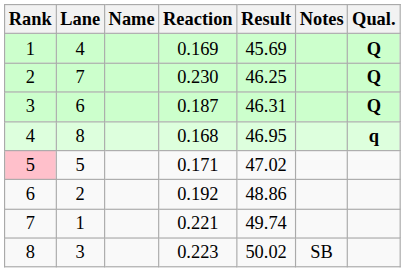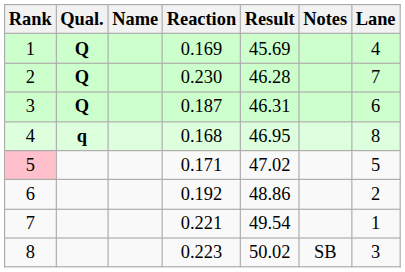columns swapped: (80, 19) <-> (374, 19)
(266, 77) 46.25 -> (270, 77) 46.28
(266, 223) 49.74 -> (270, 223) 49.54
